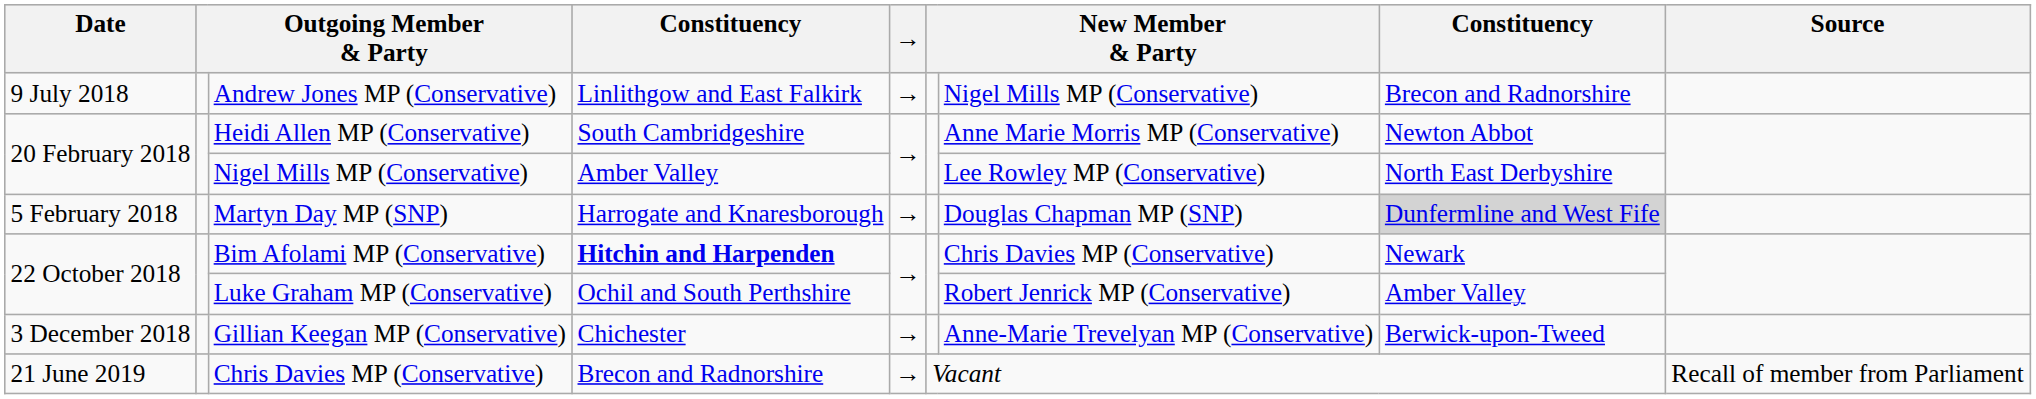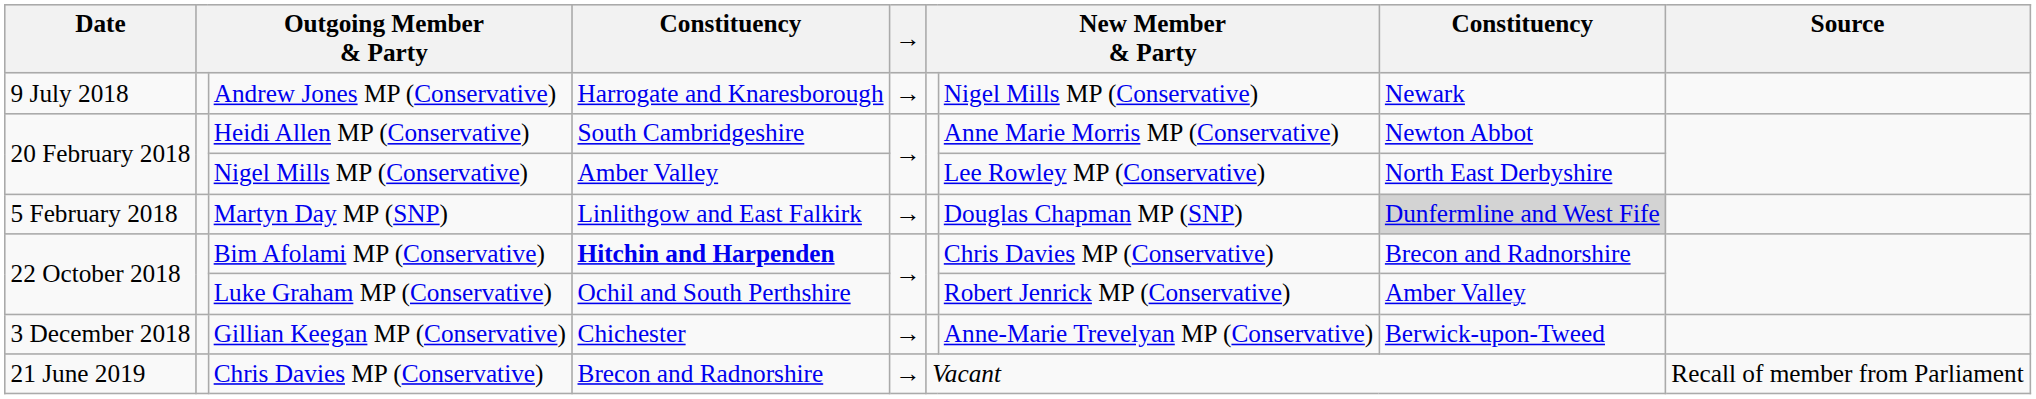(720, 93) Linlithgow and East Falkirk -> (731, 93) Harrogate and Knaresborough
(1508, 93) Brecon and Radnorshire -> (1425, 93) Newark
(731, 213) Harrogate and Knaresborough -> (720, 213) Linlithgow and East Falkirk
(1425, 253) Newark -> (1508, 253) Brecon and Radnorshire
